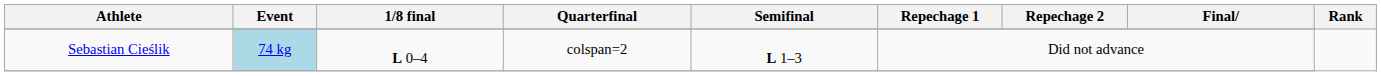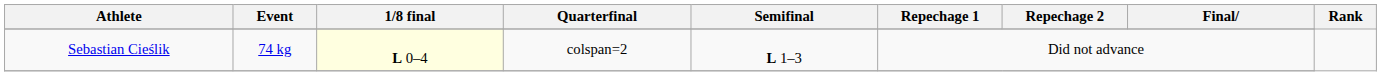(275, 49) lightblue background -> (275, 49) no background
(410, 58) no background -> (410, 58) lightyellow background
